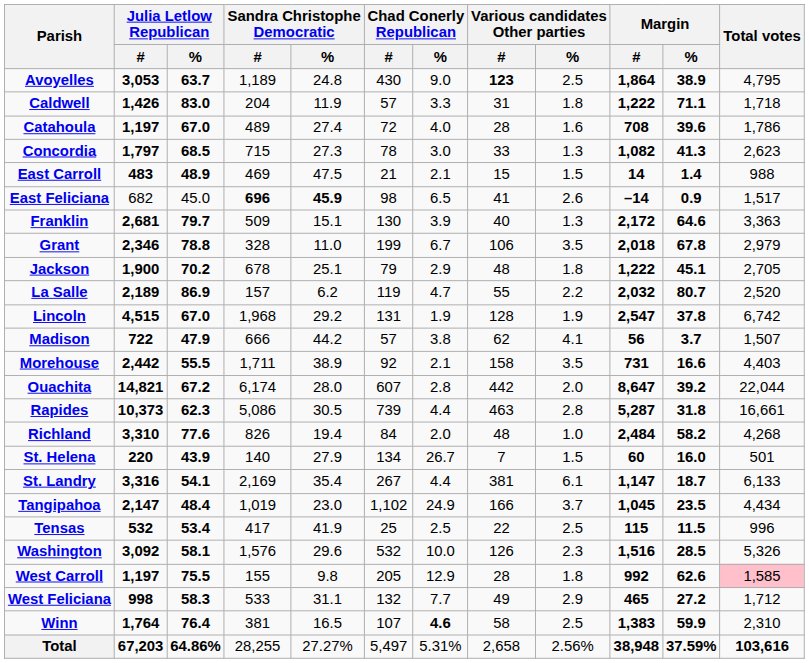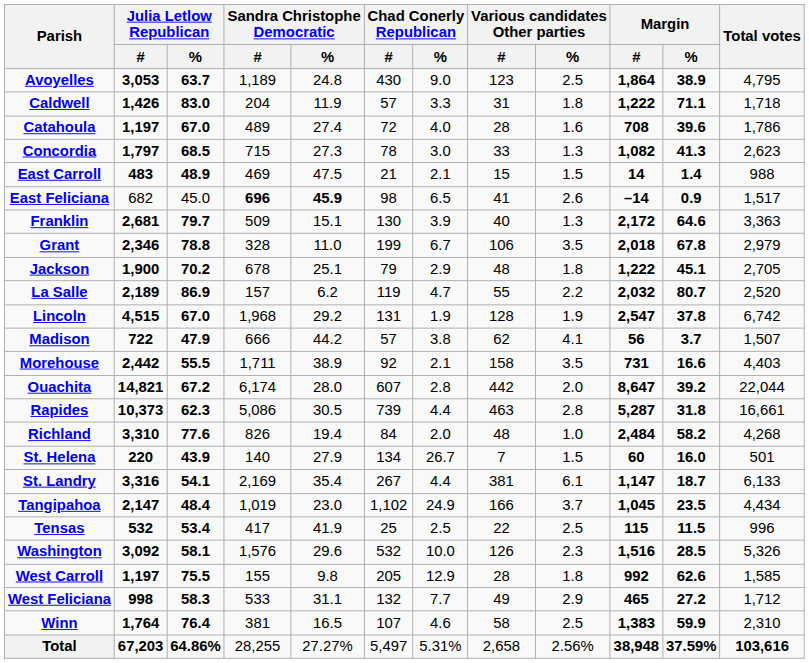(501, 80) bold -> (501, 80) normal
(762, 575) pink background -> (762, 575) no background
(440, 623) bold -> (440, 623) normal
